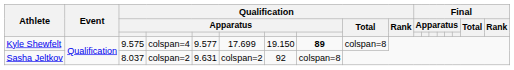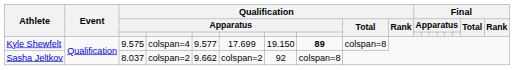(205, 58) 9.631 -> (205, 58) 9.662
